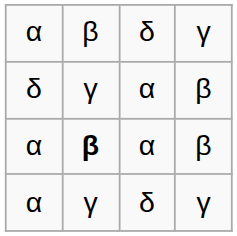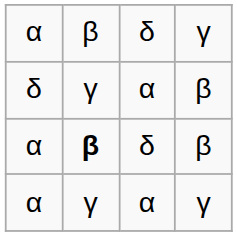(147, 145) α -> (147, 145) δ
(147, 202) δ -> (147, 202) α
